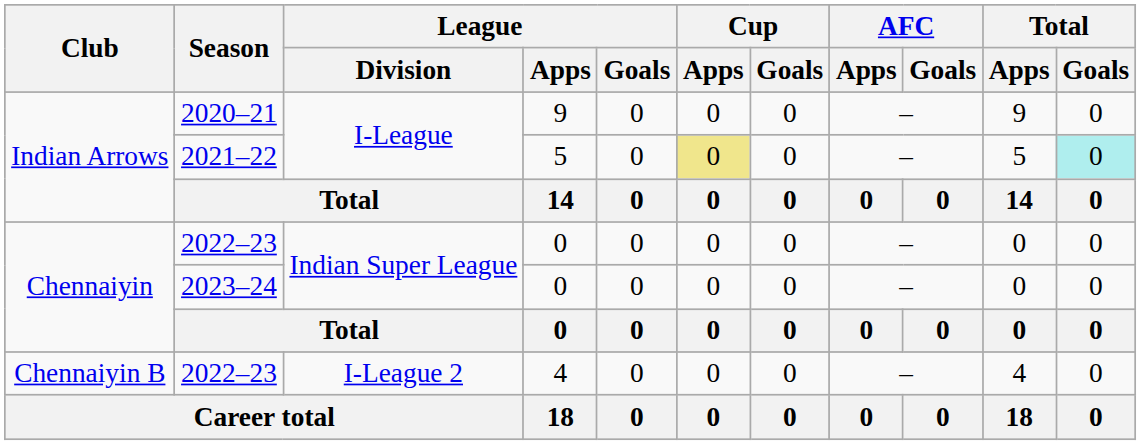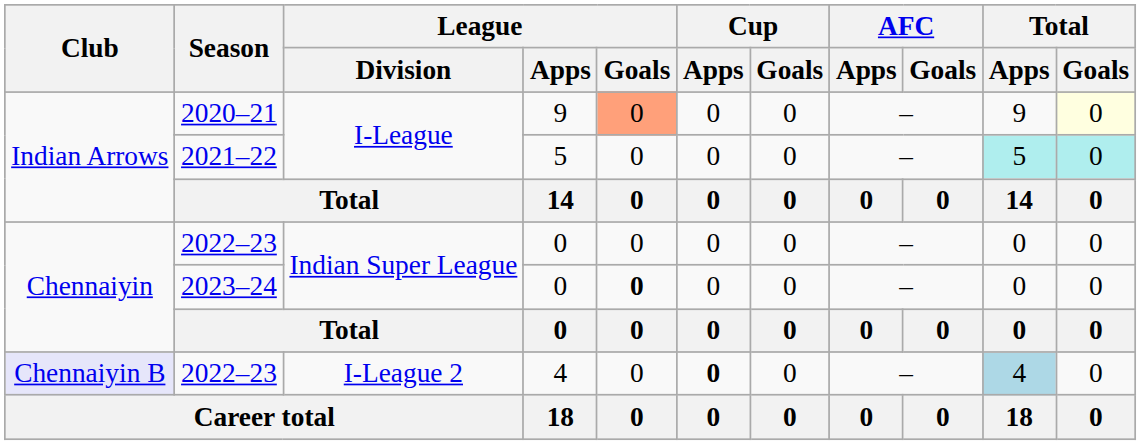(637, 112) no background -> (637, 112) lightsalmon background
(1096, 112) no background -> (1096, 112) lightyellow background
(713, 156) khaki background -> (713, 156) no background
(1019, 156) no background -> (1019, 156) paleturquoise background
(637, 286) normal -> (637, 286) bold
(90, 373) no background -> (90, 373) lavender background
(713, 373) normal -> (713, 373) bold
(1019, 373) no background -> (1019, 373) lightblue background
